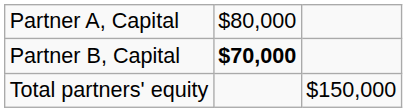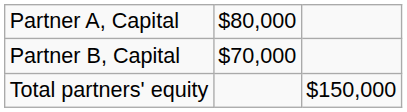(257, 55) bold -> (257, 55) normal
